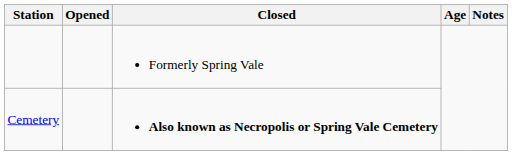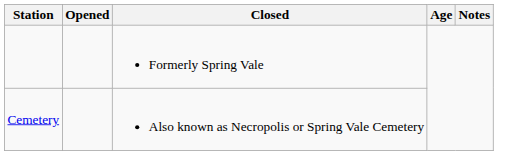(277, 127) bold -> (270, 127) normal
